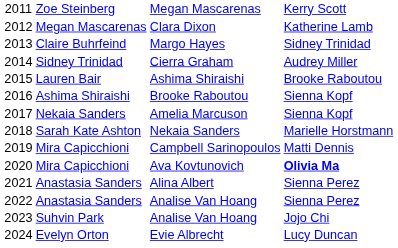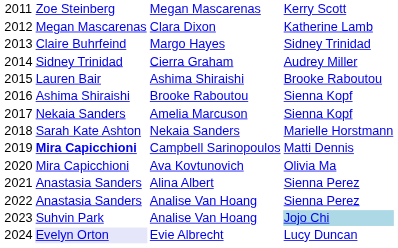(82, 148) normal -> (86, 148) bold
(311, 166) bold -> (310, 166) normal
(307, 218) no background -> (307, 218) lightblue background
(72, 235) no background -> (72, 235) lavender background
